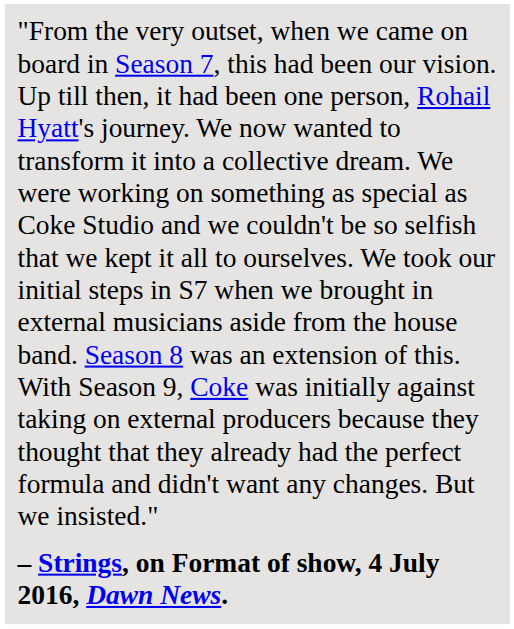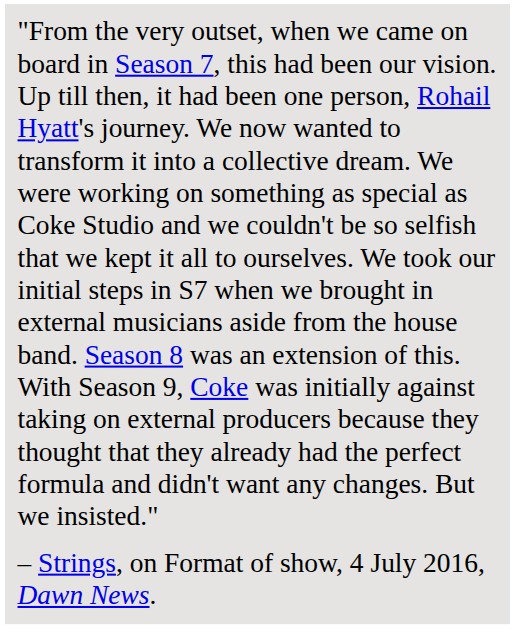(228, 579) bold -> (251, 579) normal
